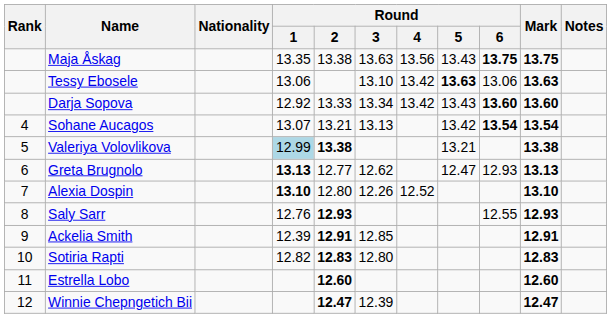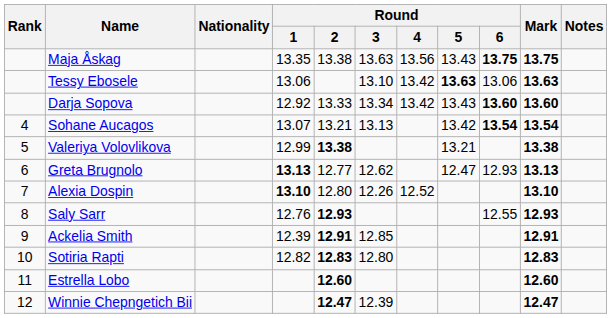(293, 147) lightblue background -> (293, 147) no background
